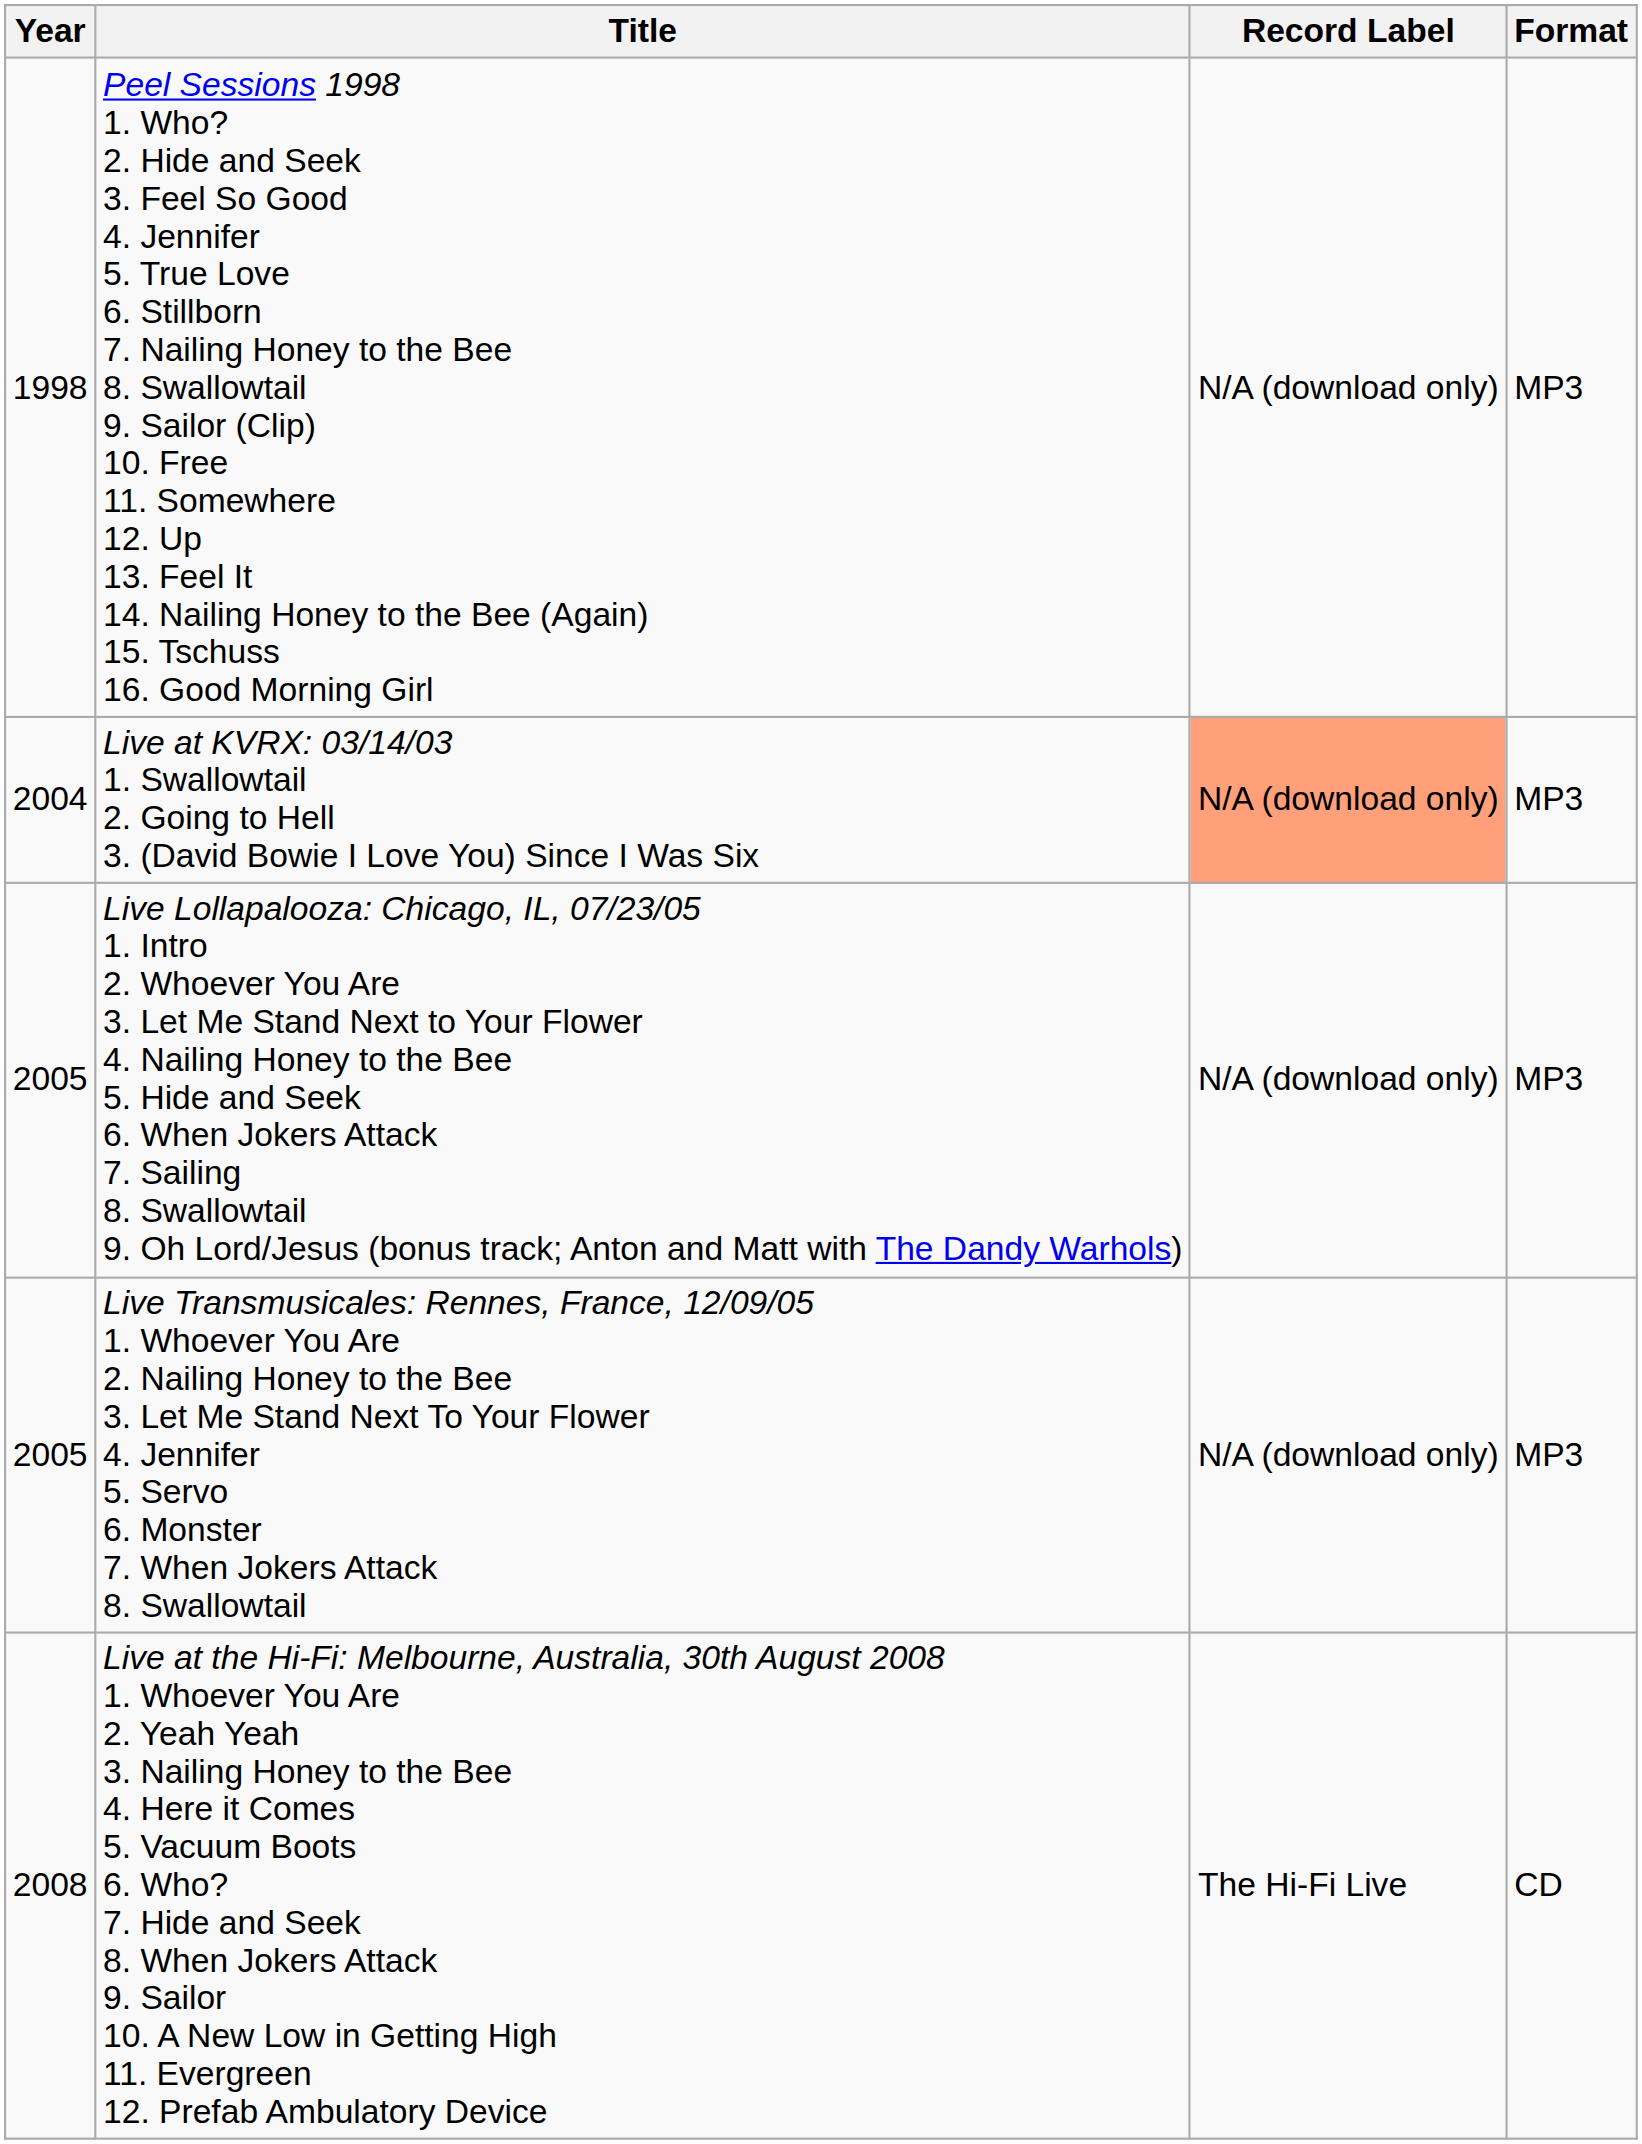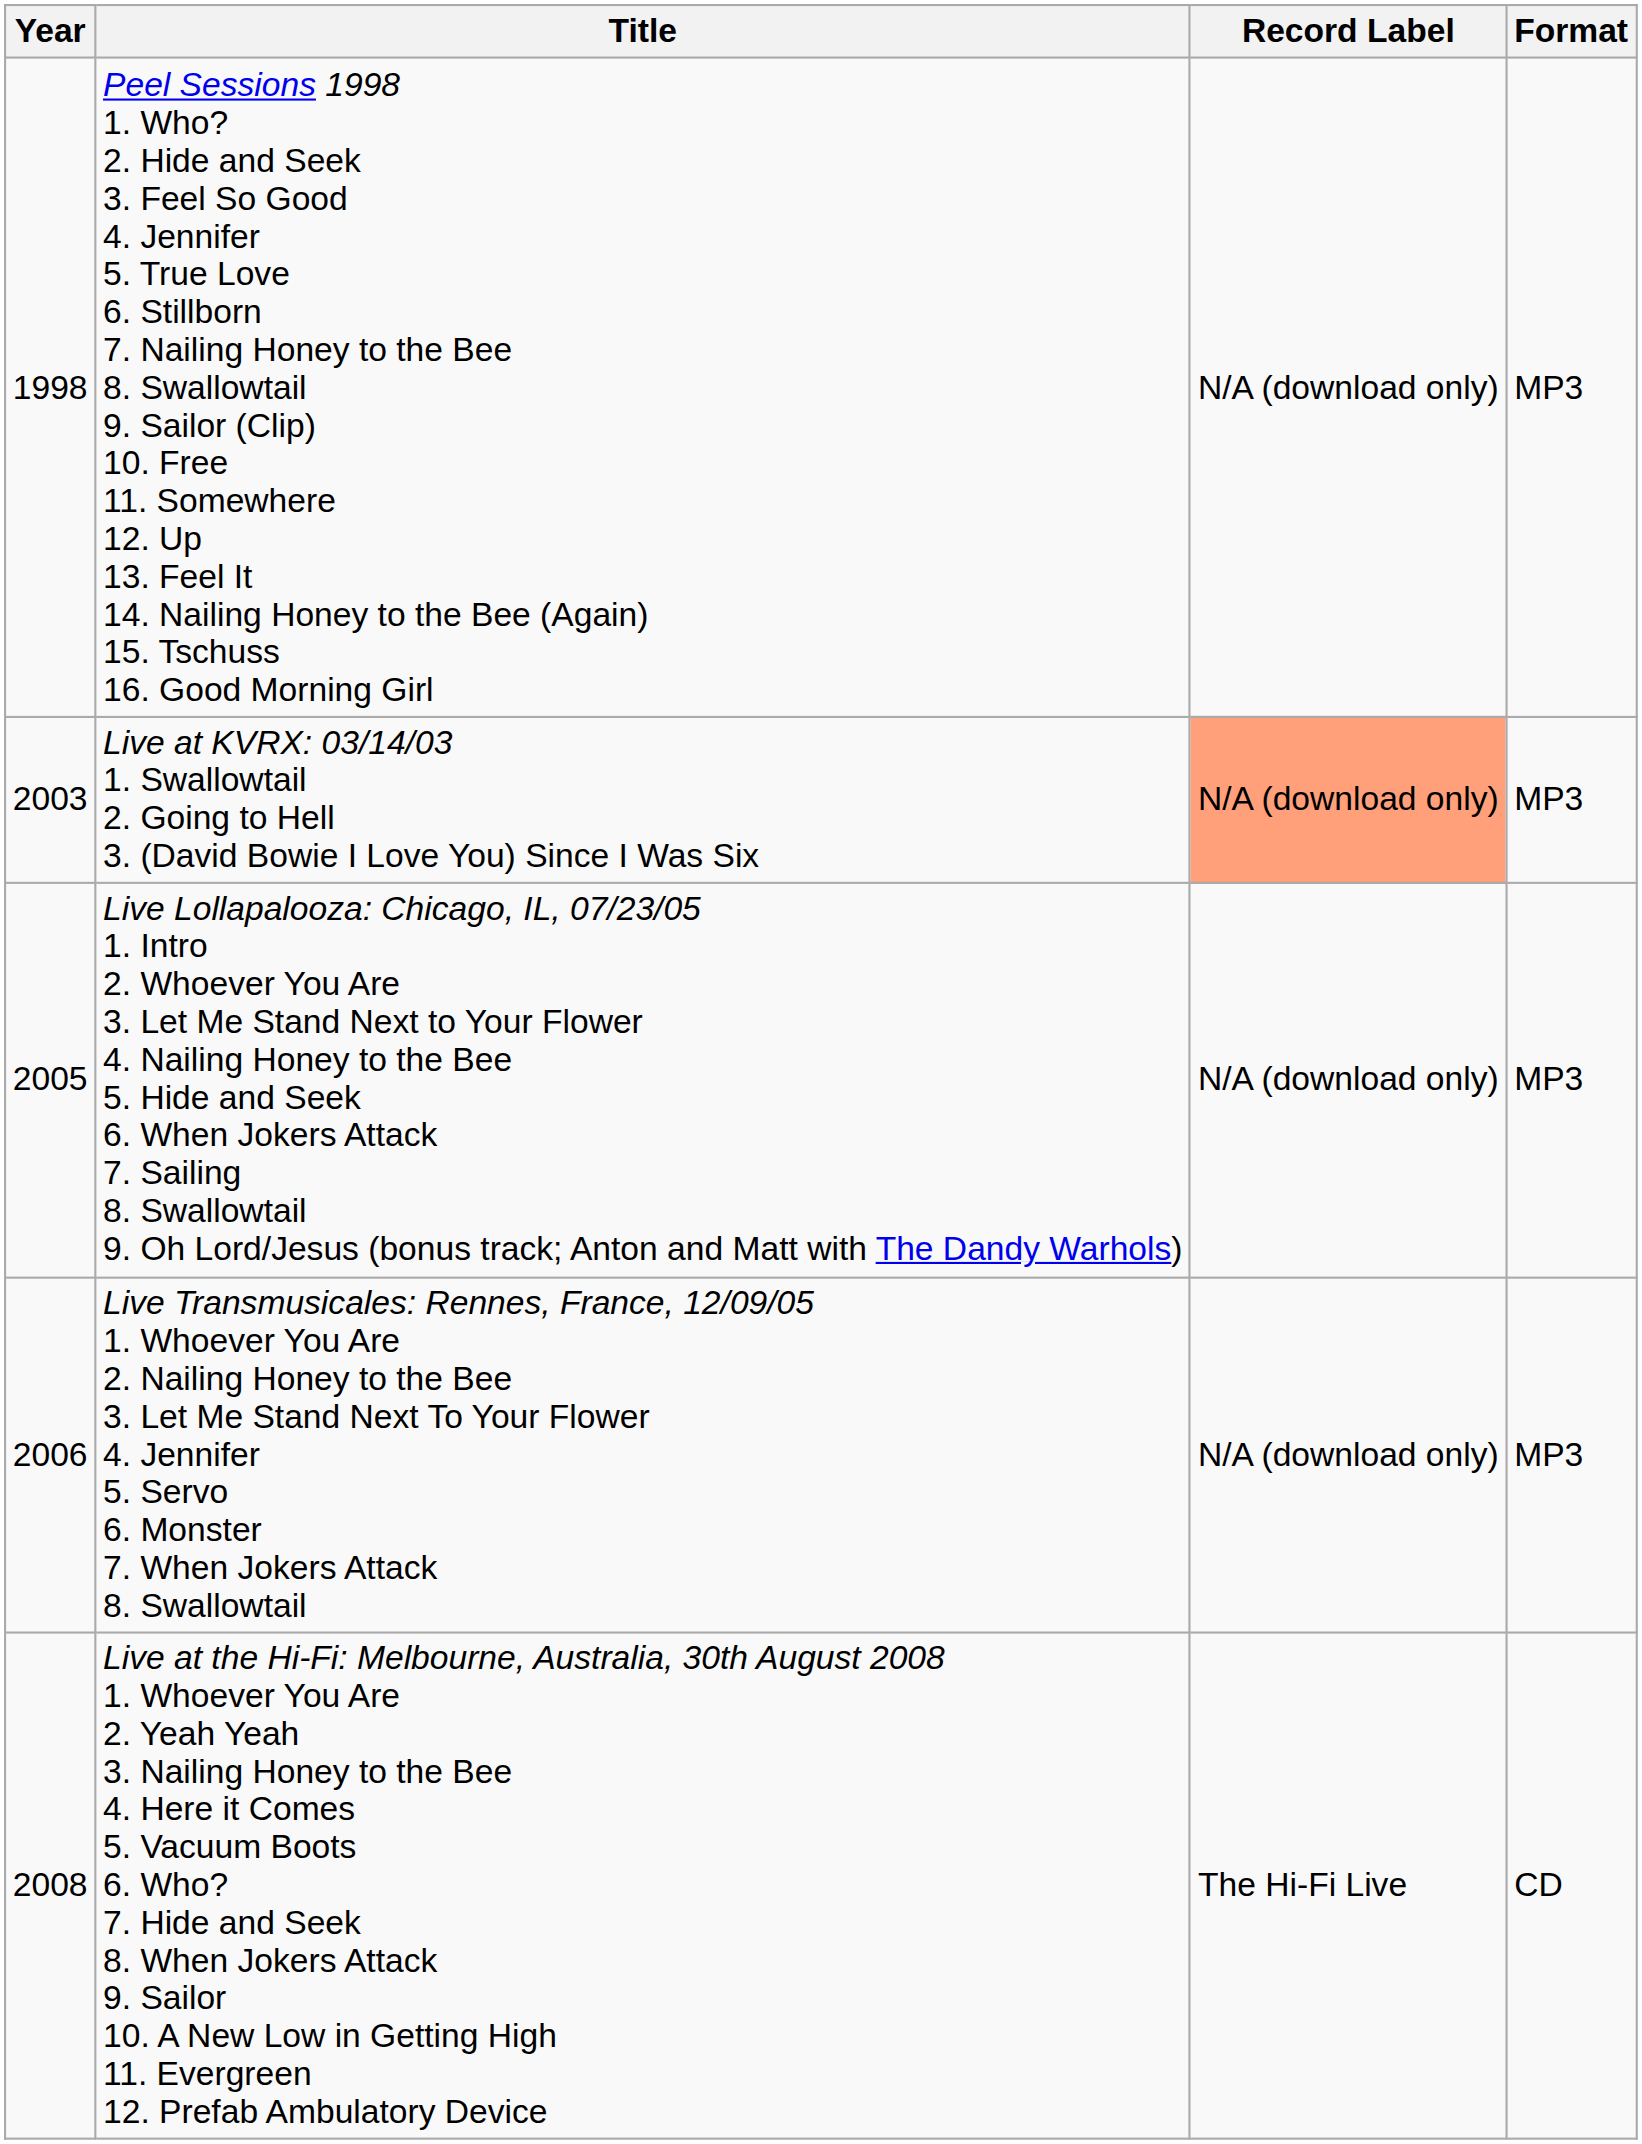(50, 799) 2004 -> (50, 799) 2003
(50, 1453) 2005 -> (50, 1453) 2006
